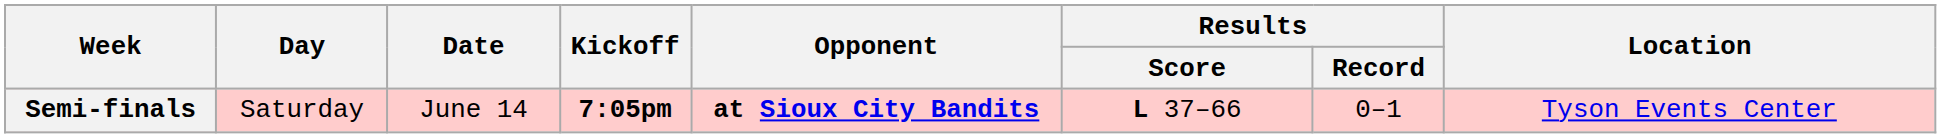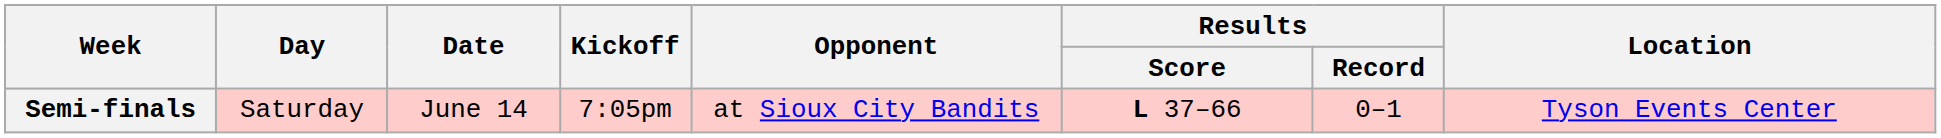(625, 110) bold -> (625, 110) normal
(876, 110) bold -> (876, 110) normal
